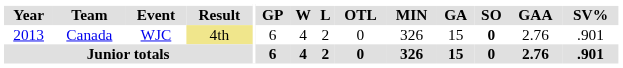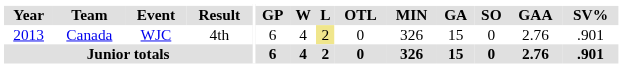(219, 34) khaki background -> (219, 34) no background
(325, 34) no background -> (325, 34) khaki background
(491, 34) bold -> (491, 34) normal
